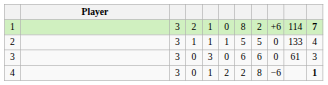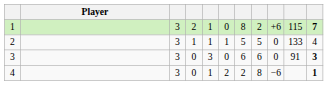(295, 27) 114 -> (295, 27) 115
(295, 57) 61 -> (295, 57) 91
(315, 57) normal -> (315, 57) bold
